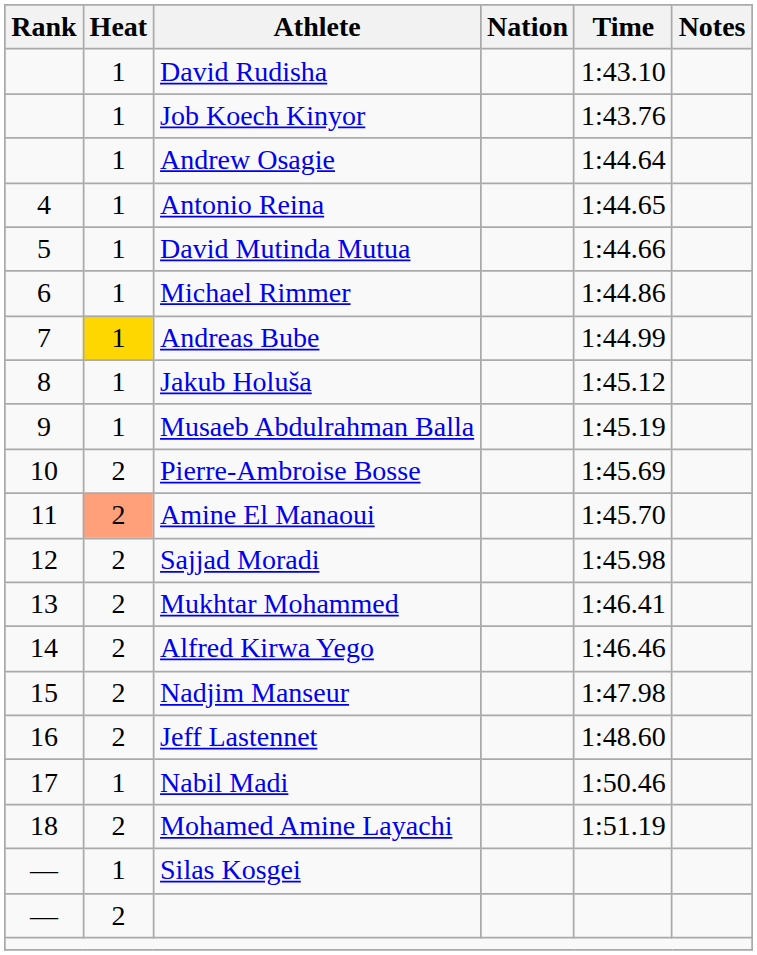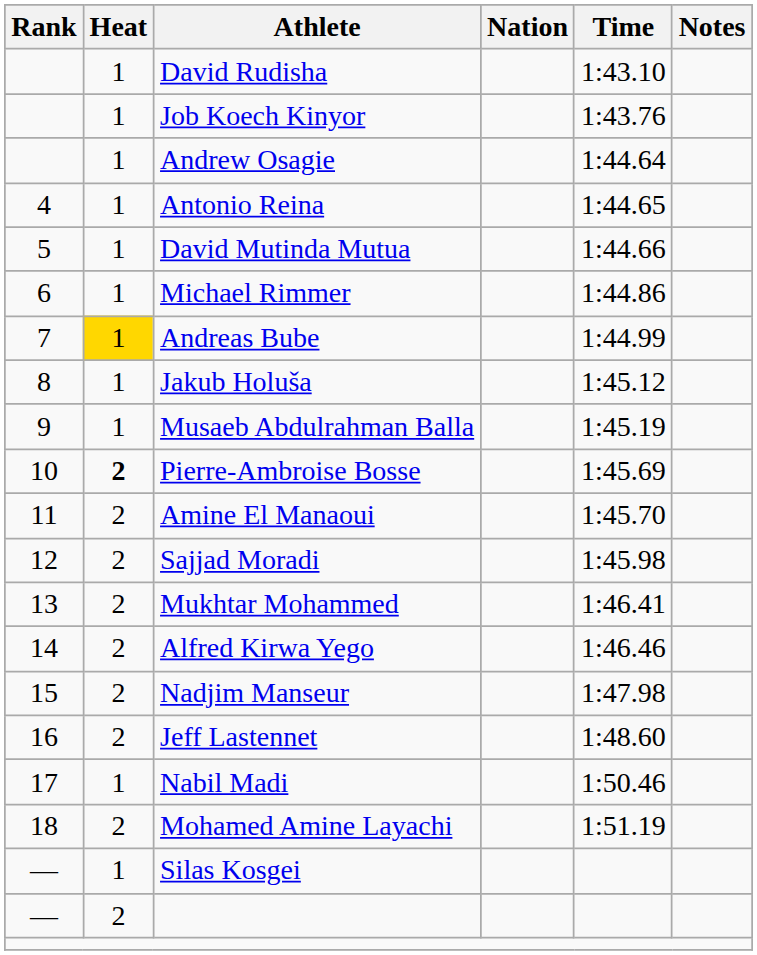(118, 470) normal -> (118, 470) bold
(118, 515) lightsalmon background -> (118, 515) no background
